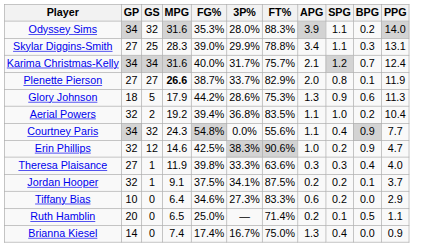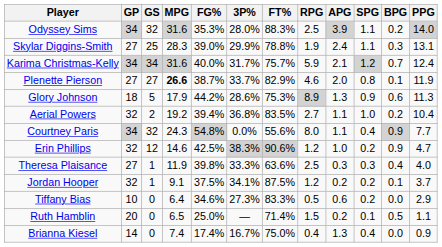+ column: (312, 13)
(312, 47) 3.4 -> (340, 47) 2.4
